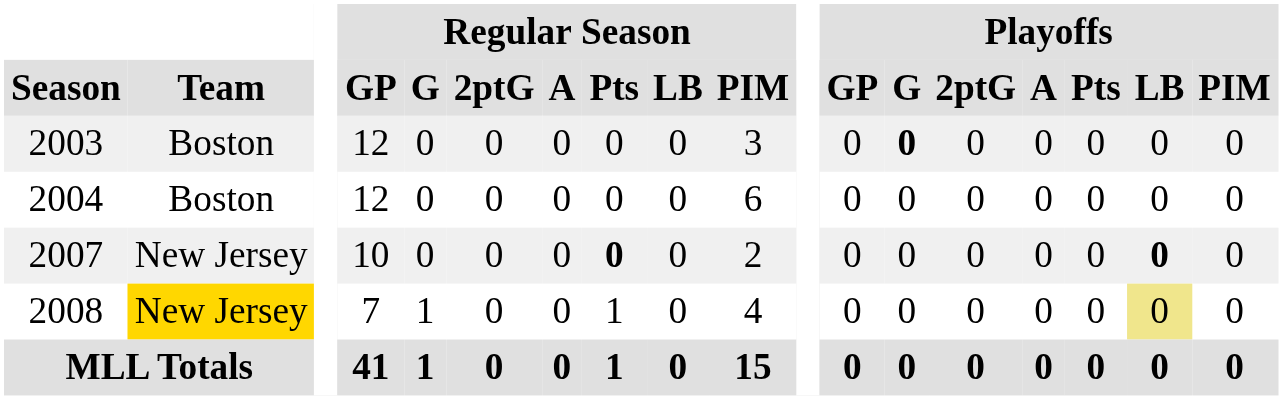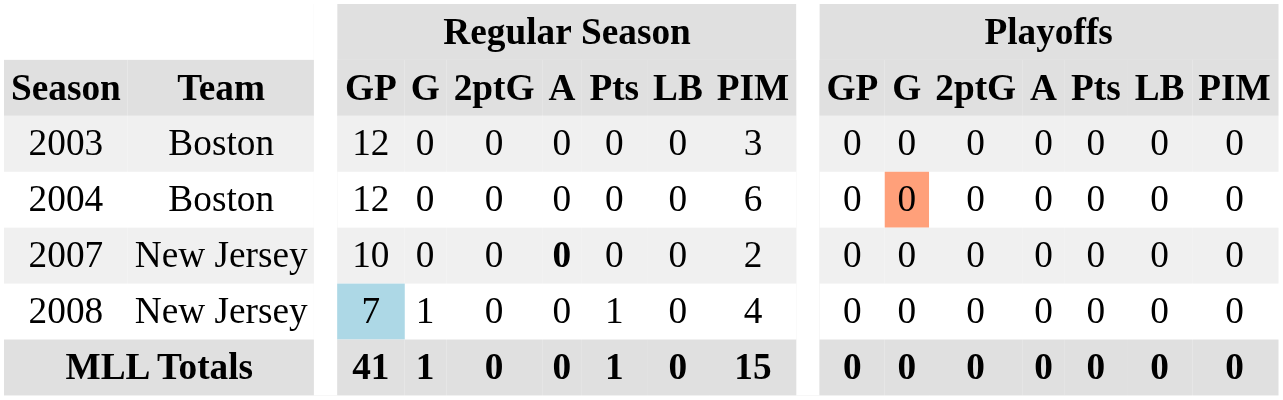(907, 143) bold -> (907, 143) normal
(907, 199) no background -> (907, 199) lightsalmon background
(562, 254) normal -> (562, 254) bold
(614, 254) bold -> (614, 254) normal
(1159, 254) bold -> (1159, 254) normal
(221, 310) gold background -> (221, 310) no background
(371, 310) no background -> (371, 310) lightblue background
(1159, 310) khaki background -> (1159, 310) no background
